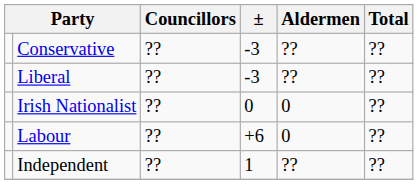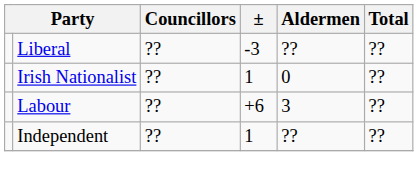- row: (66, 48)
(249, 106) 0 -> (249, 77) 1
(286, 135) 0 -> (286, 106) 3
